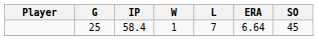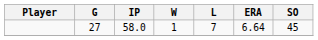(95, 28) 25 -> (95, 28) 27
(134, 28) 58.4 -> (134, 28) 58.0
